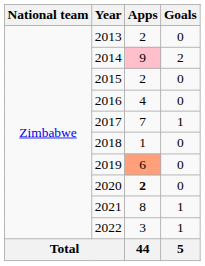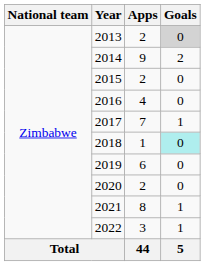(180, 36) no background -> (180, 36) lightgrey background
(143, 57) pink background -> (143, 57) no background
(180, 143) no background -> (180, 143) paleturquoise background
(143, 164) lightsalmon background -> (143, 164) no background
(143, 185) bold -> (143, 185) normal
